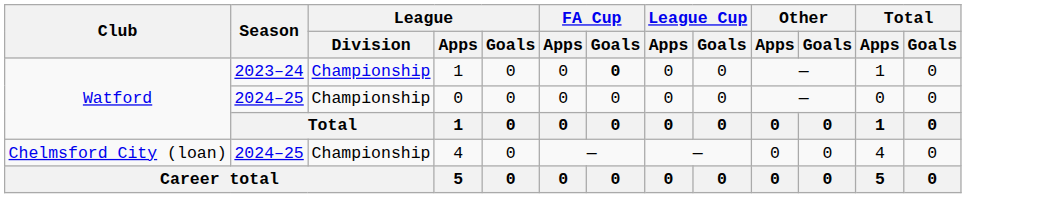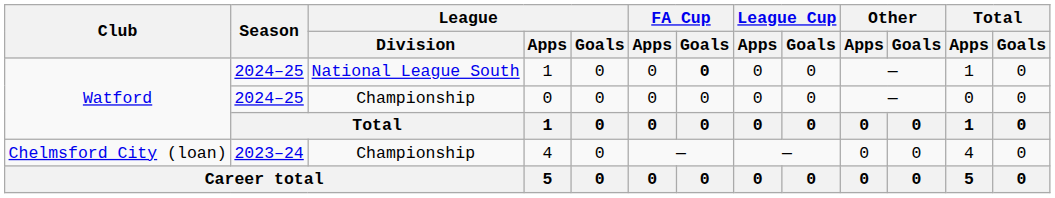(269, 72) 2023–24 -> (269, 72) 2024–25
(371, 72) Championship -> (416, 72) National League South
(269, 153) 2024–25 -> (269, 153) 2023–24
